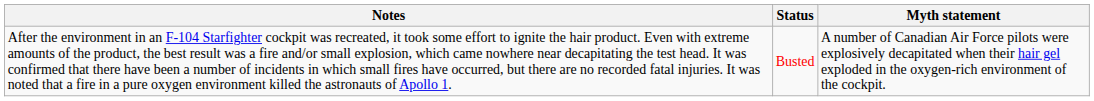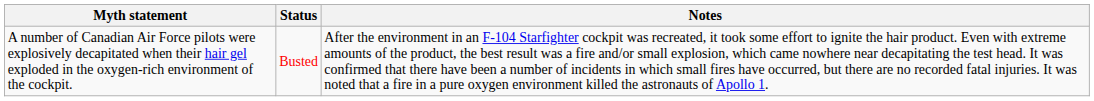columns swapped: (954, 15) <-> (389, 15)
